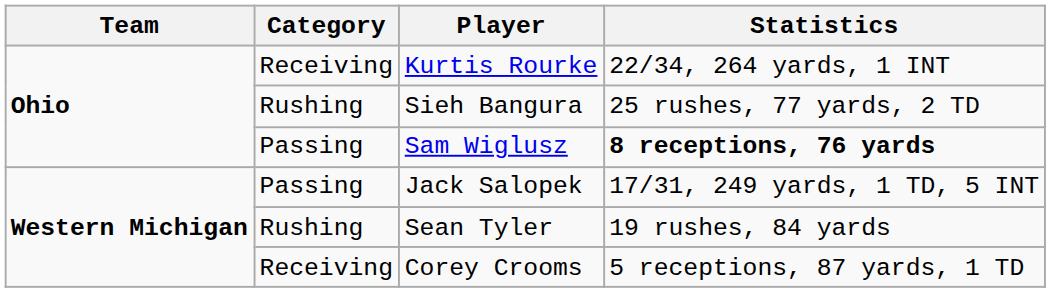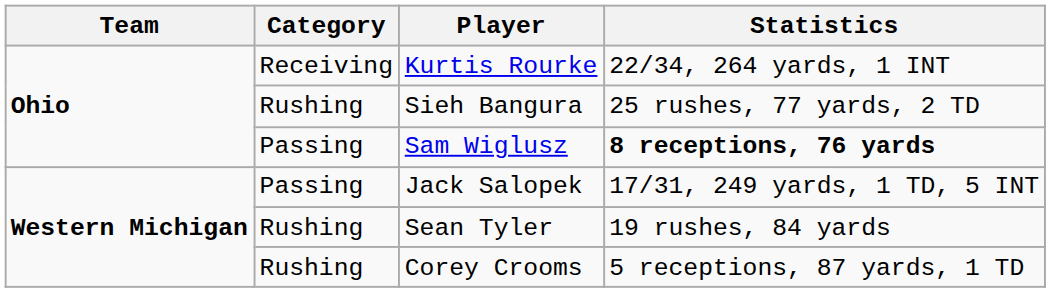(326, 267) Receiving -> (311, 267) Rushing
